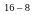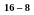(17, 7) normal -> (17, 7) bold
